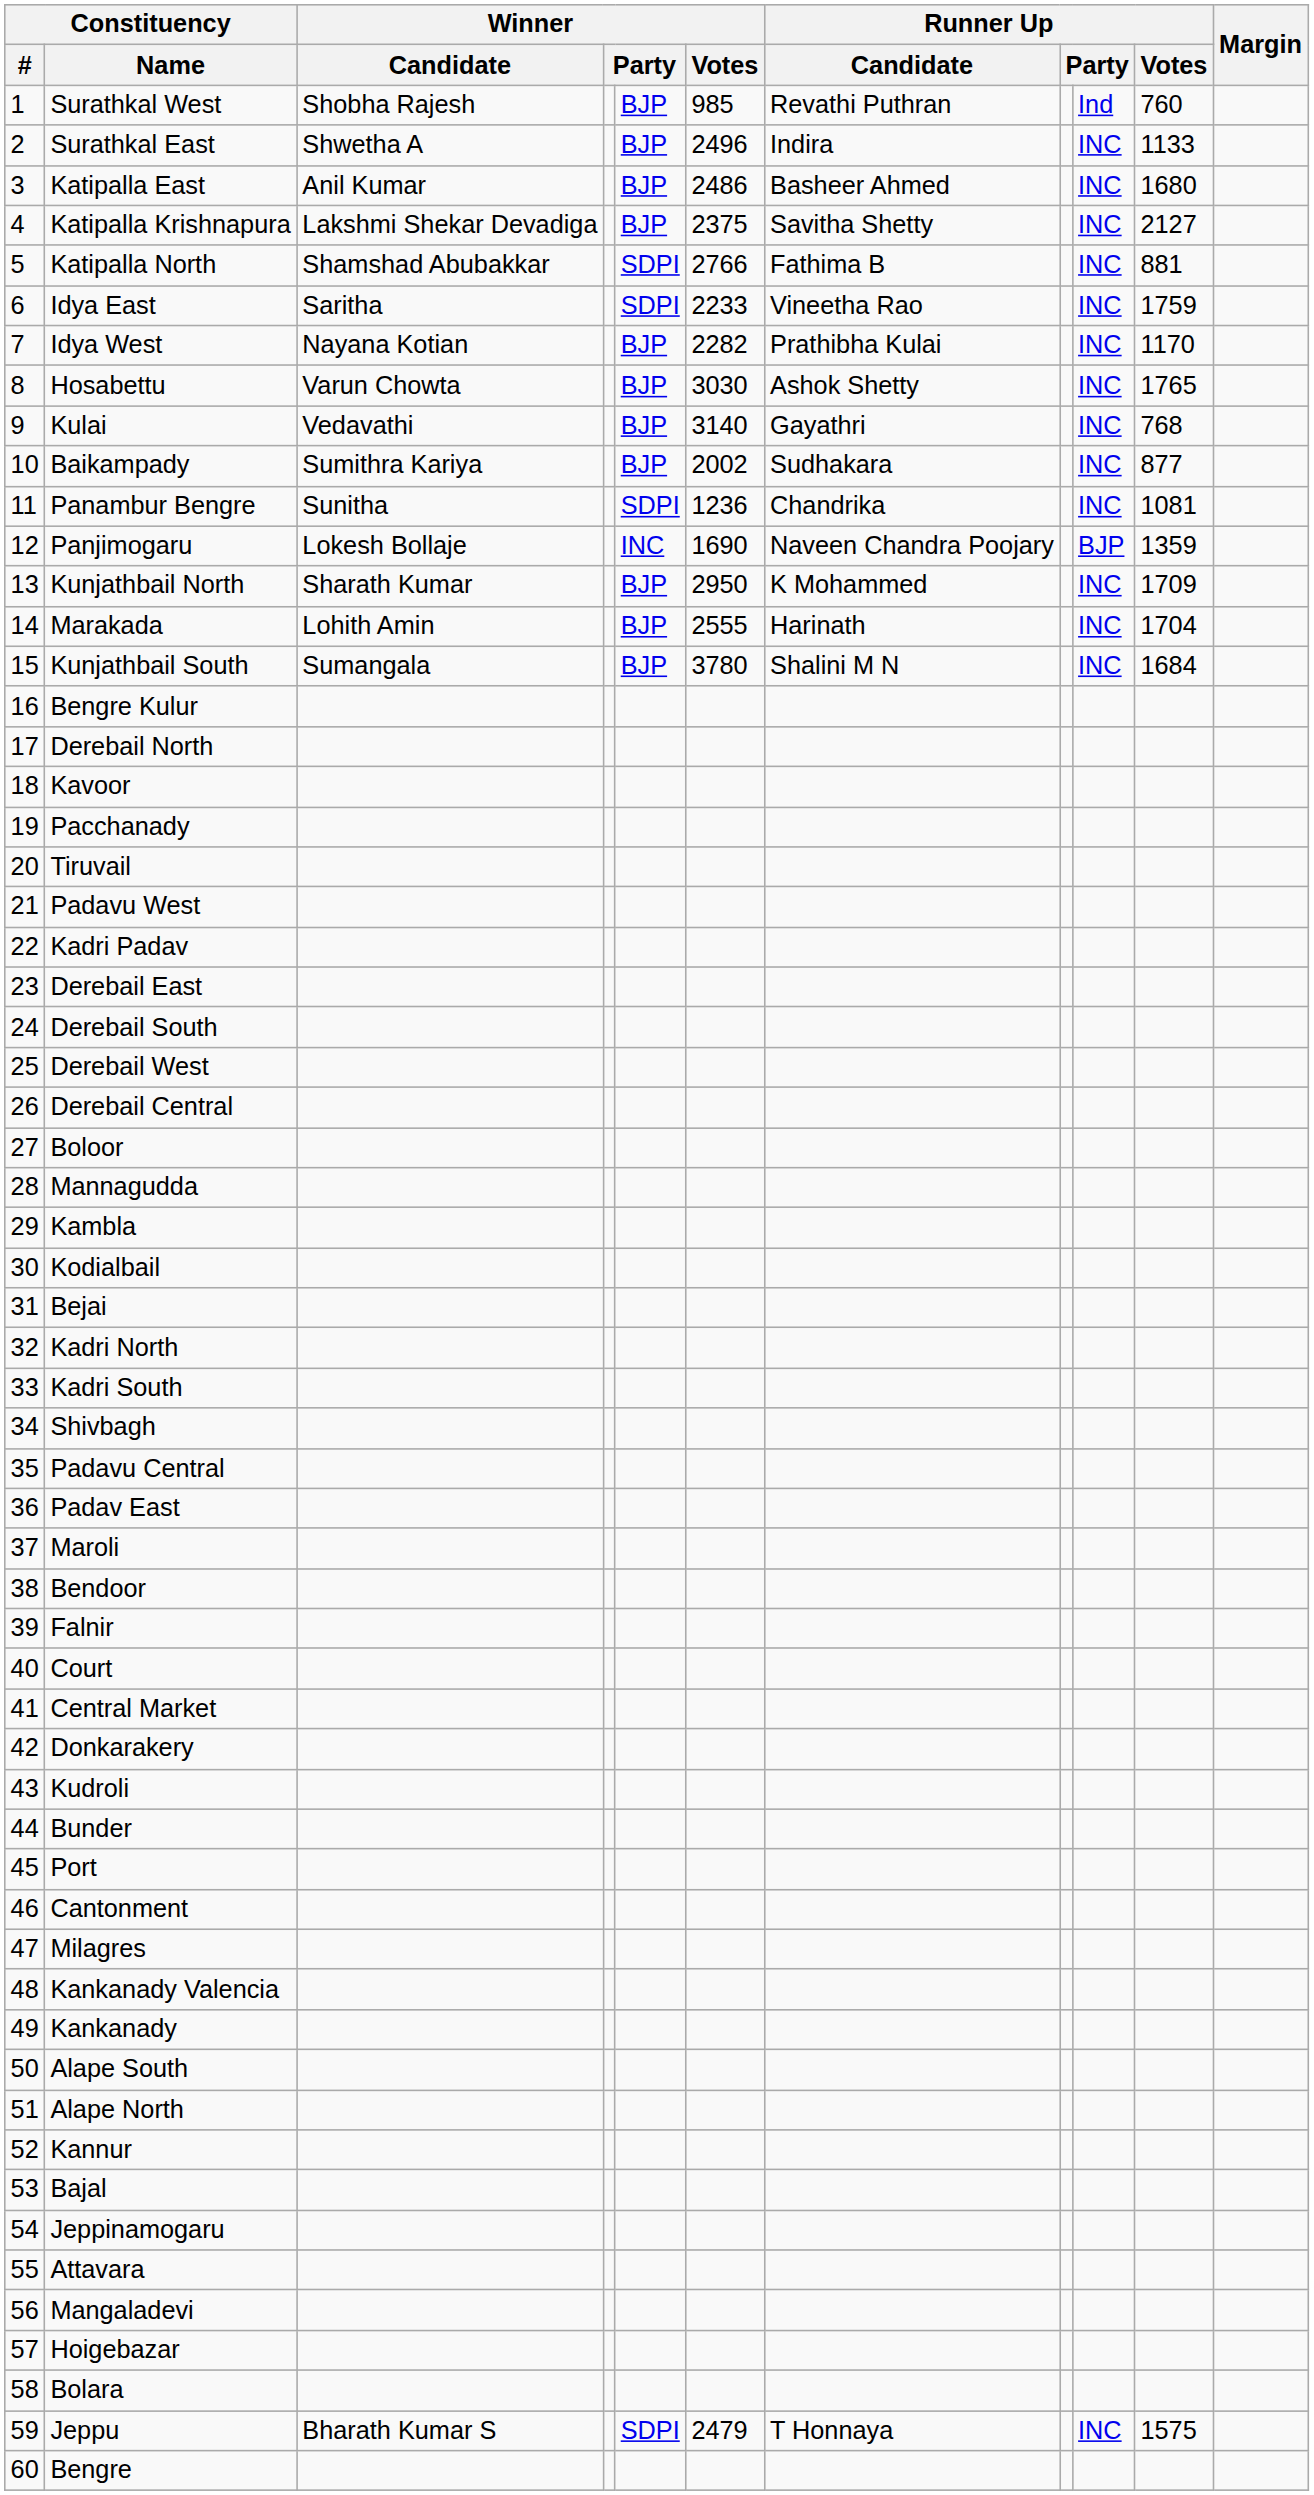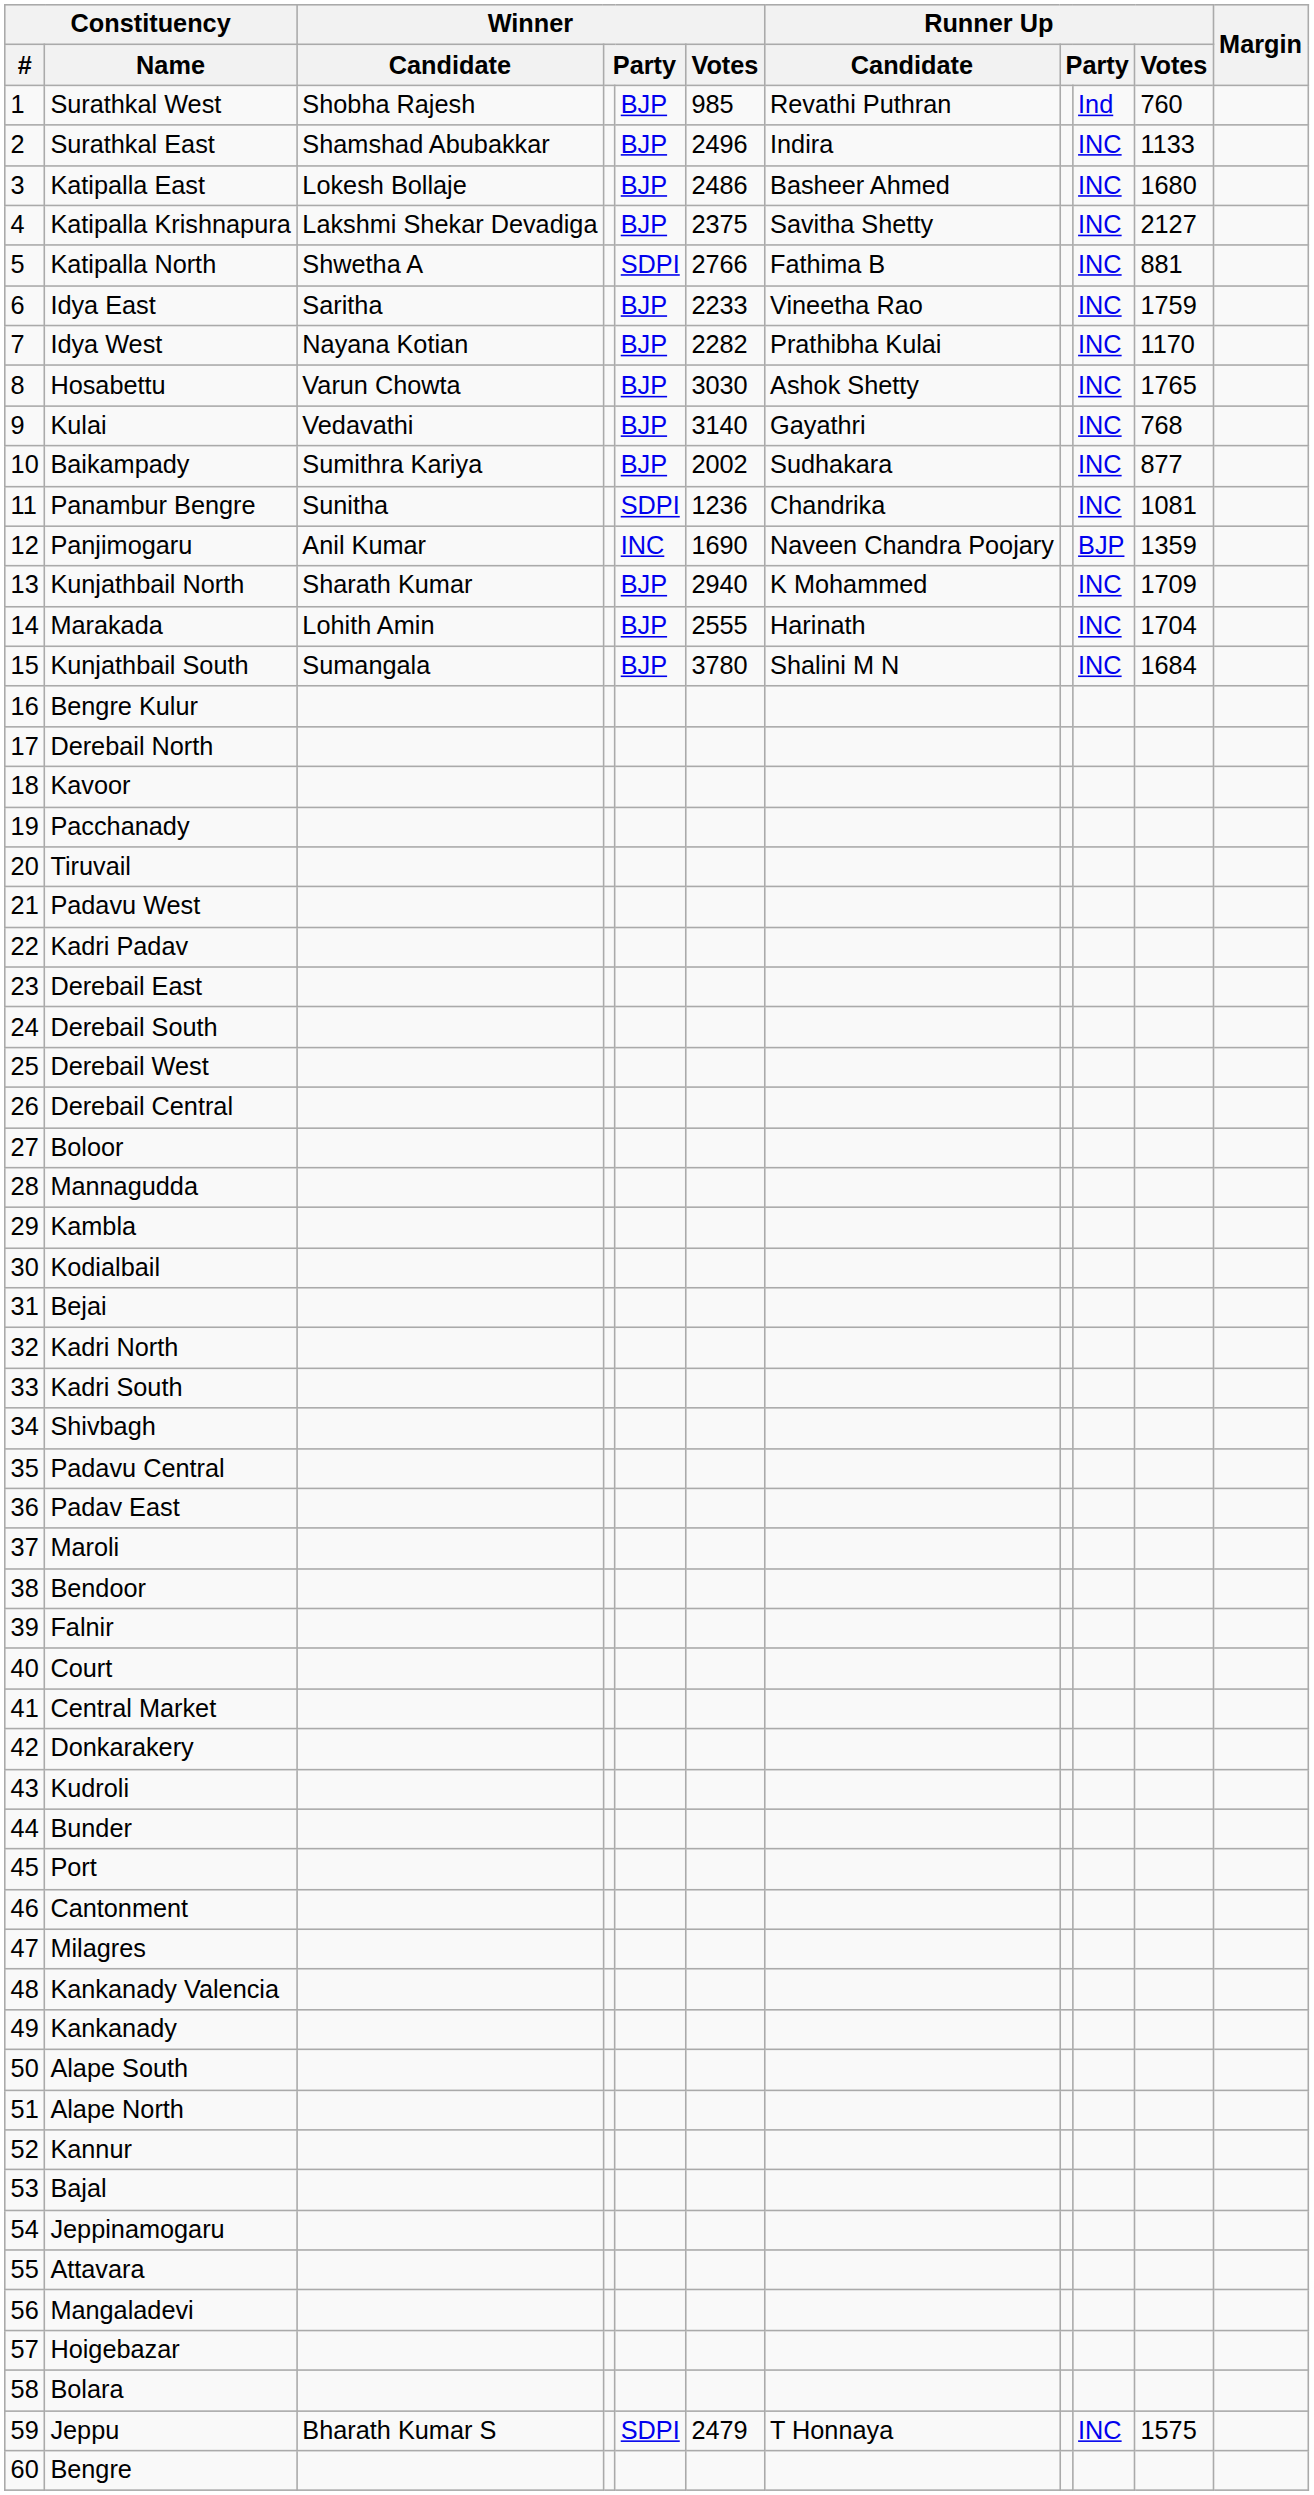(363, 144) Shwetha A -> (426, 144) Shamshad Abubakkar
(364, 184) Anil Kumar -> (385, 184) Lokesh Bollaje
(426, 265) Shamshad Abubakkar -> (363, 265) Shwetha A
(650, 305) SDPI -> (644, 305) BJP
(385, 545) Lokesh Bollaje -> (364, 545) Anil Kumar
(720, 585) 2950 -> (720, 585) 2940
